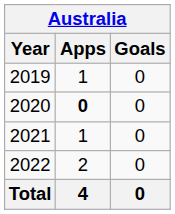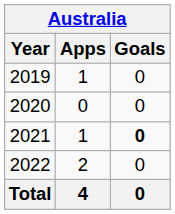(83, 106) bold -> (83, 106) normal
(140, 135) normal -> (140, 135) bold
